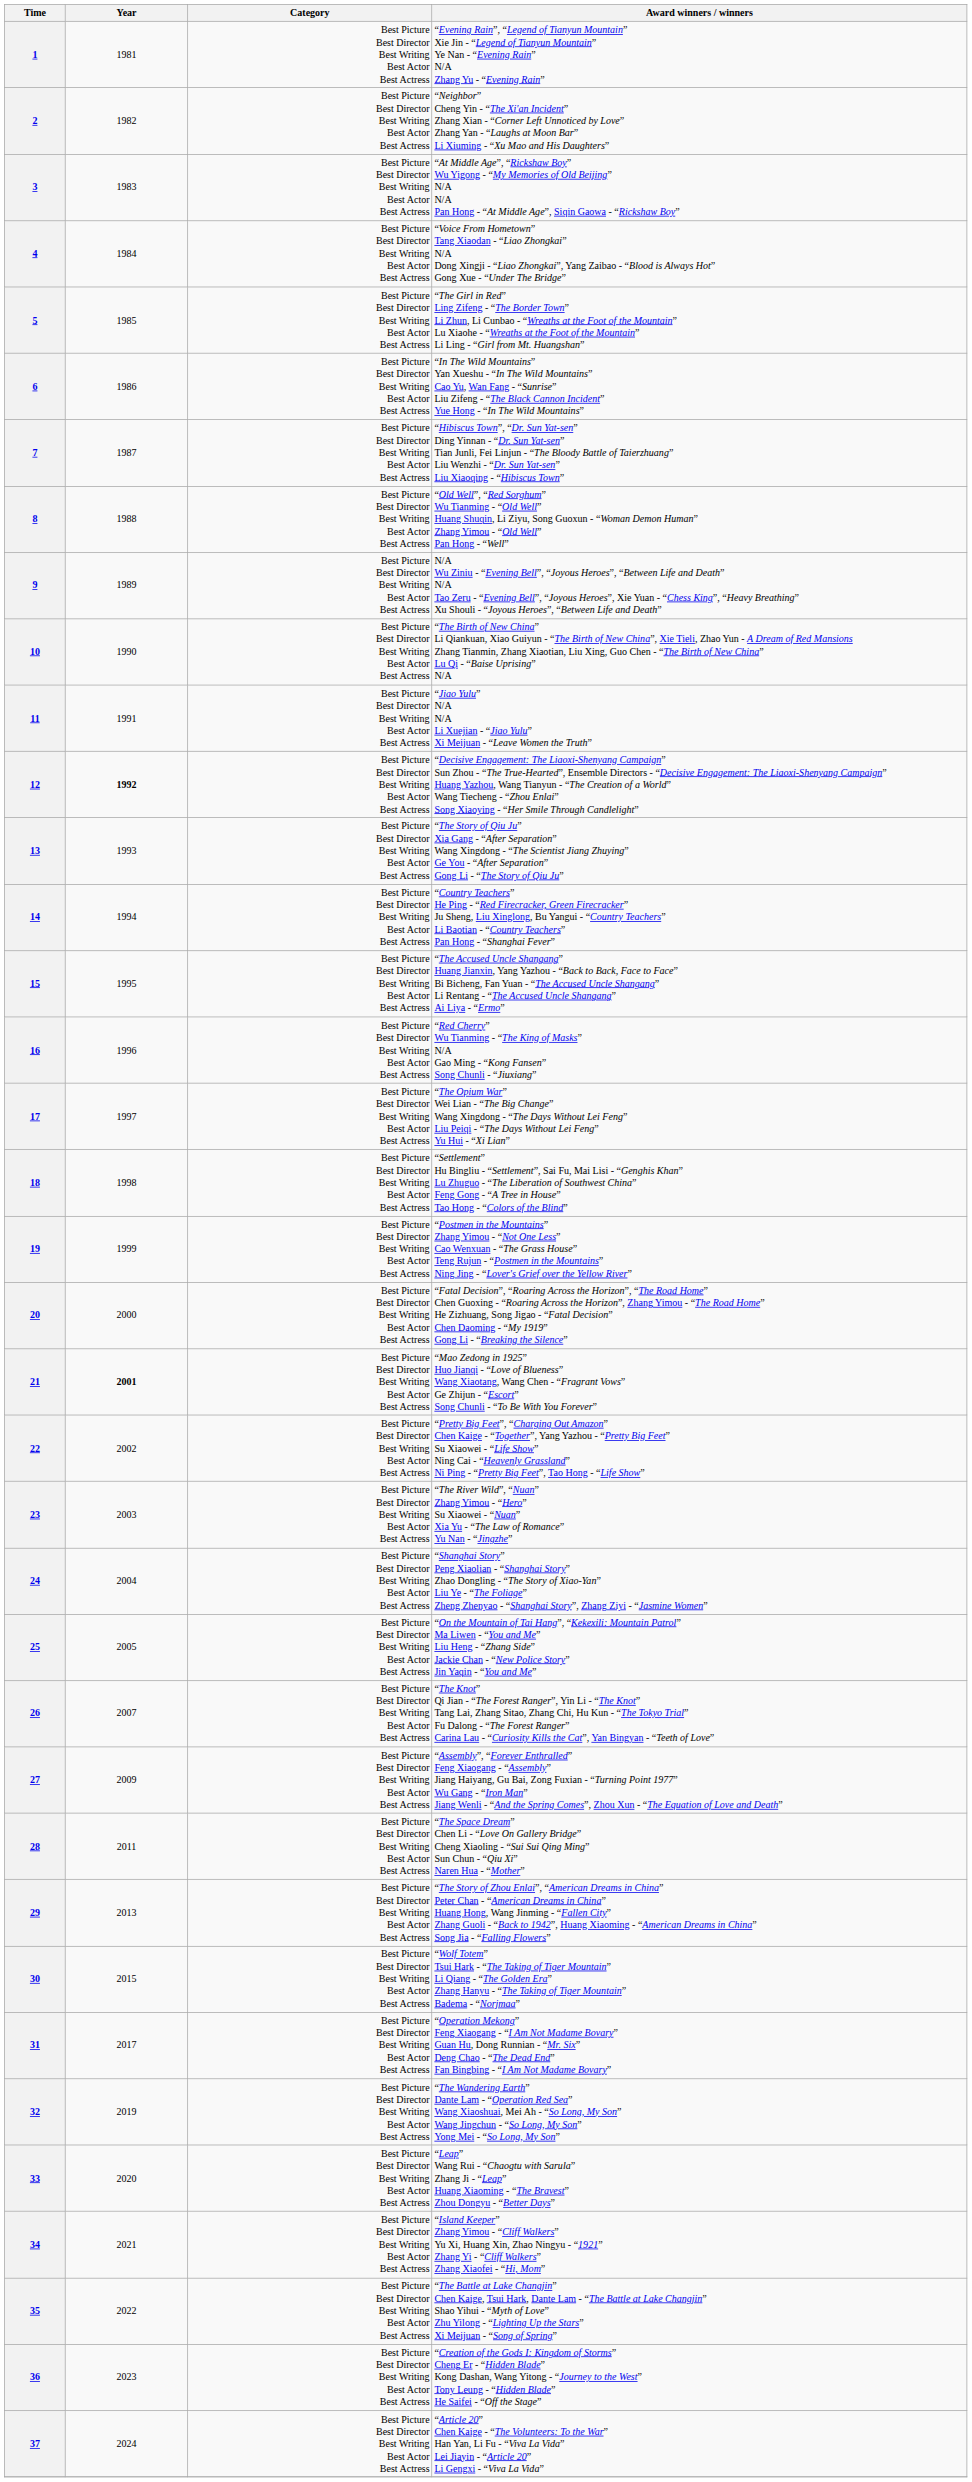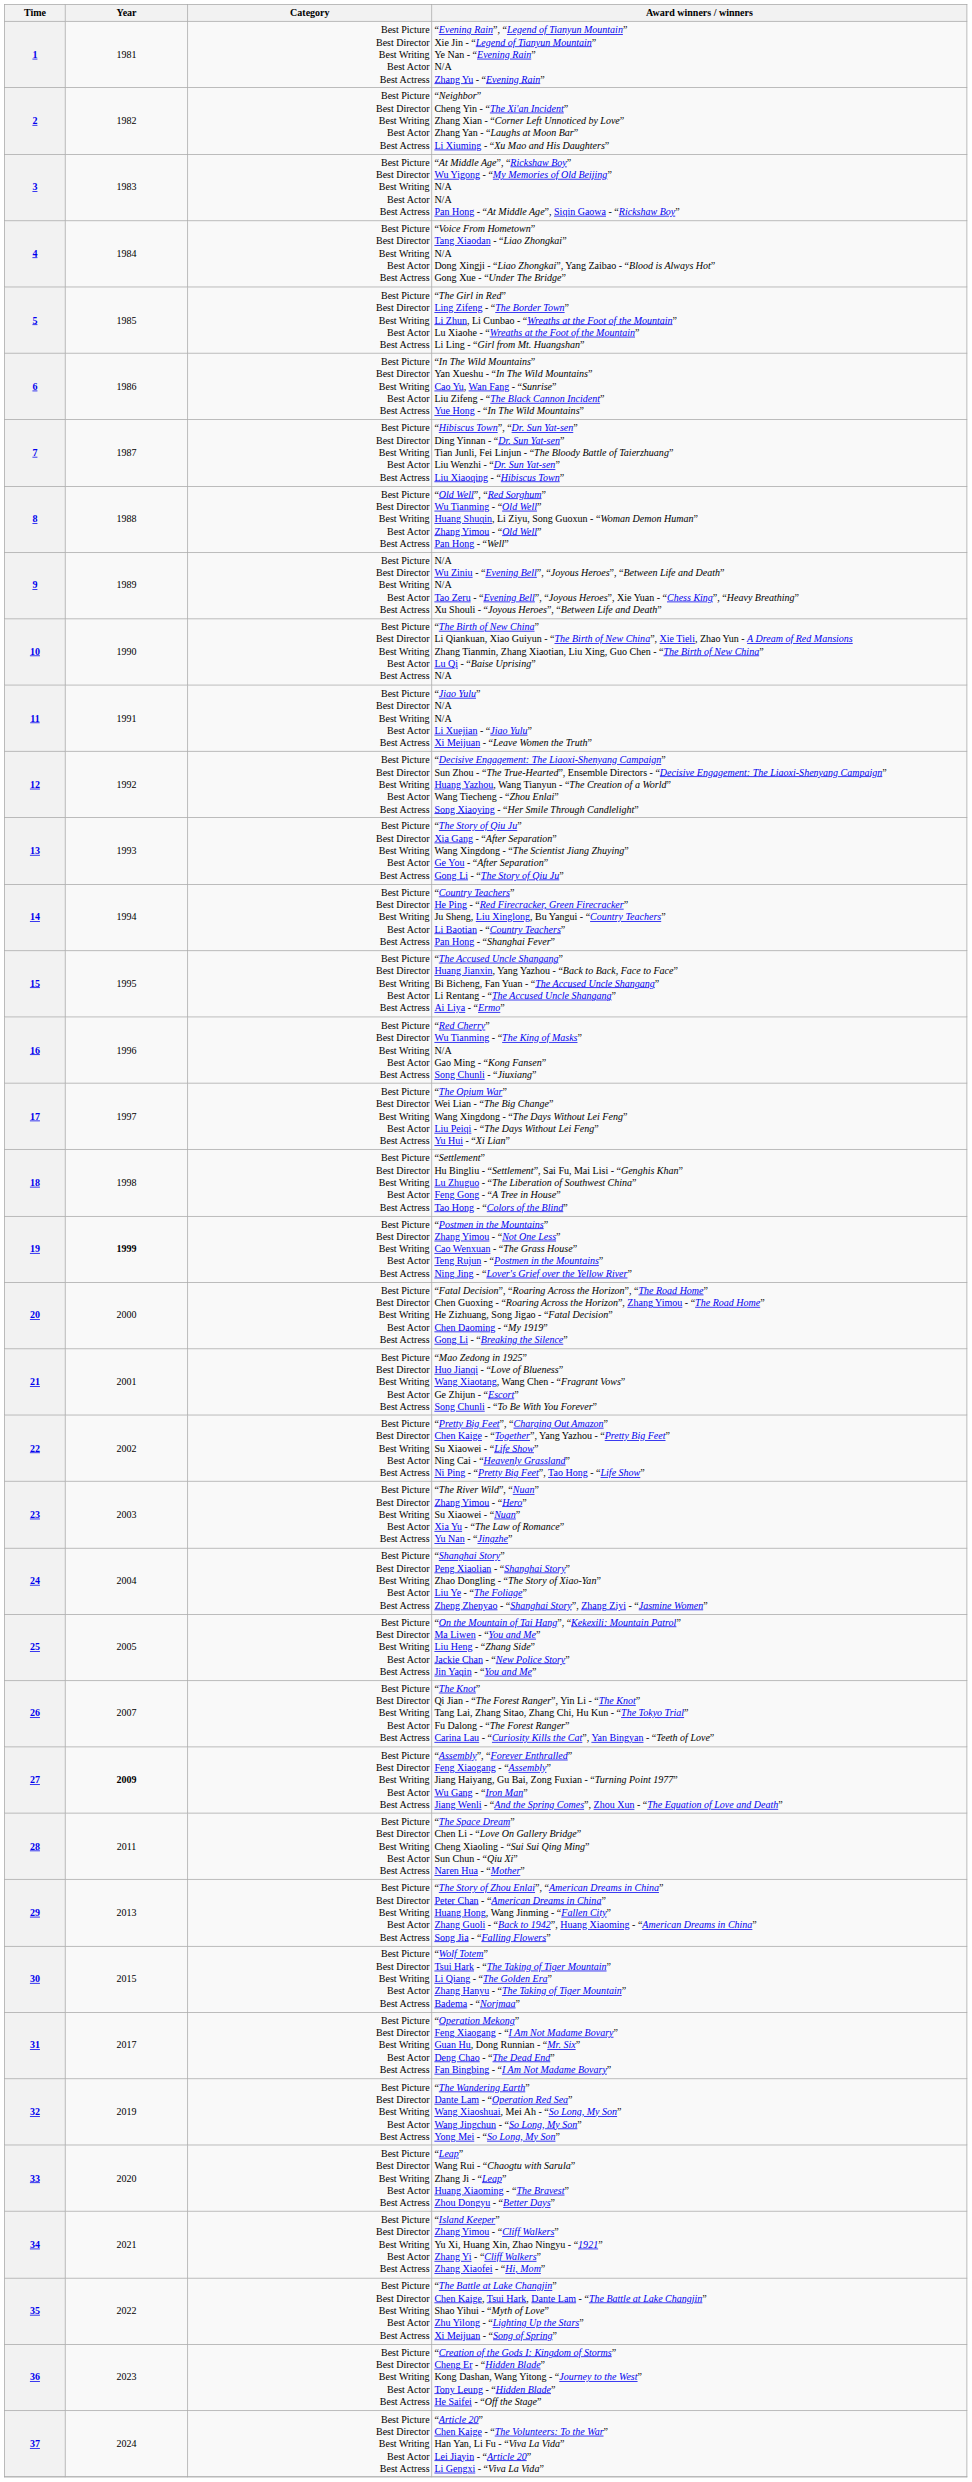(127, 784) bold -> (127, 784) normal
(127, 1249) normal -> (127, 1249) bold
(127, 1382) bold -> (127, 1382) normal
(127, 1780) normal -> (127, 1780) bold
